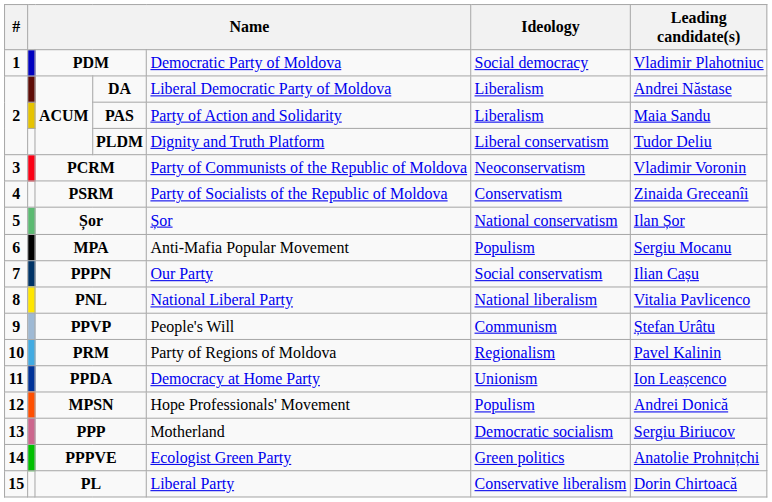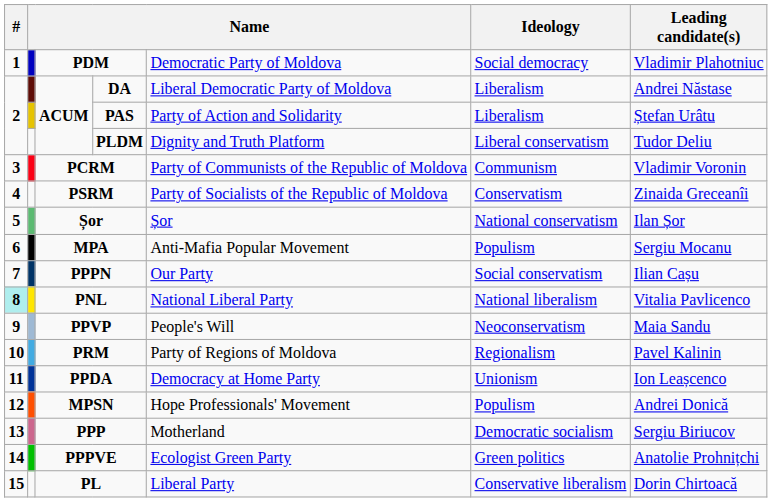(672, 115) Maia Sandu -> (674, 115) Ștefan Urâtu
(530, 168) Neoconservatism -> (516, 168) Communism
(16, 299) no background -> (16, 299) paleturquoise background
(516, 326) Communism -> (530, 326) Neoconservatism
(674, 326) Ștefan Urâtu -> (672, 326) Maia Sandu
